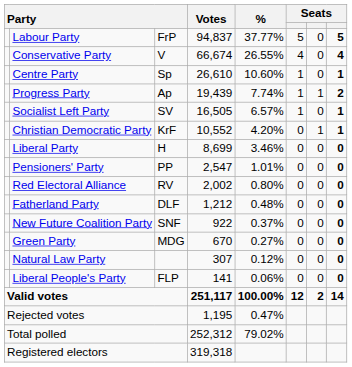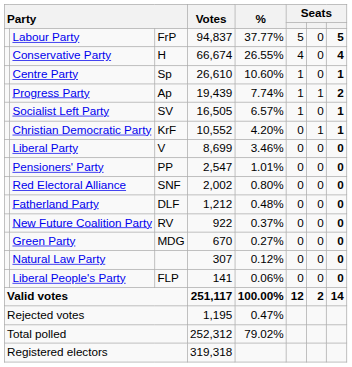(161, 56) V -> (162, 56) H
(162, 148) H -> (161, 148) V
(165, 185) RV -> (169, 185) SNF
(169, 222) SNF -> (165, 222) RV
